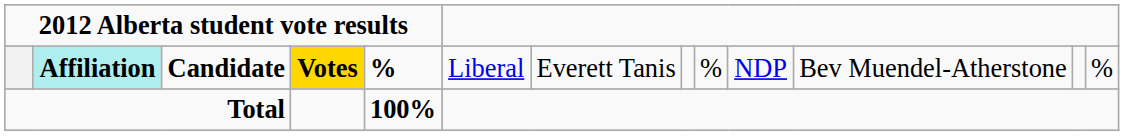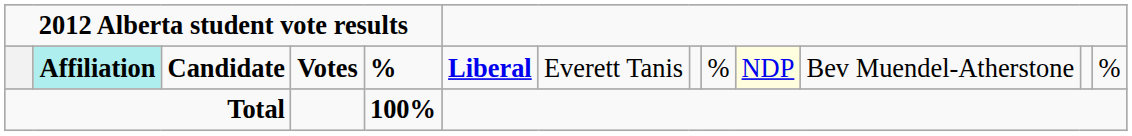(327, 67) gold background -> (327, 67) no background
(486, 67) normal -> (490, 67) bold
(761, 67) no background -> (768, 67) lightyellow background
